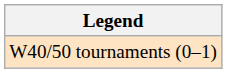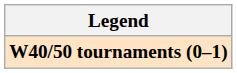(113, 51) normal -> (118, 51) bold
